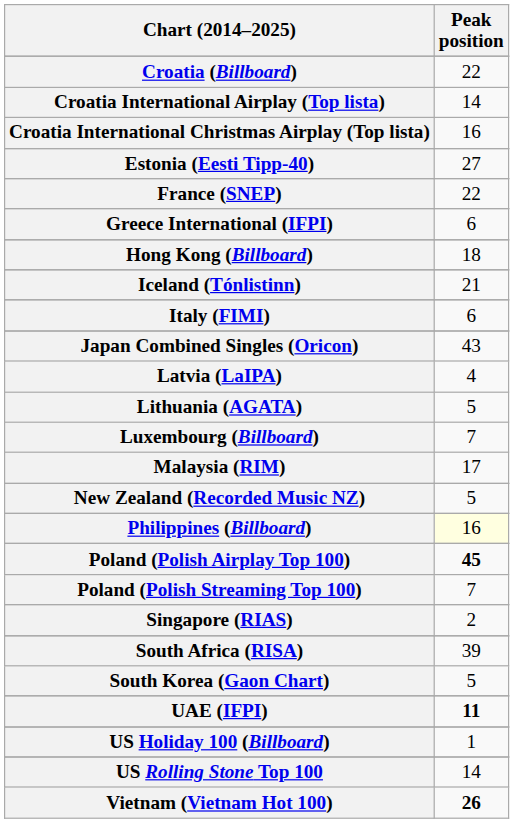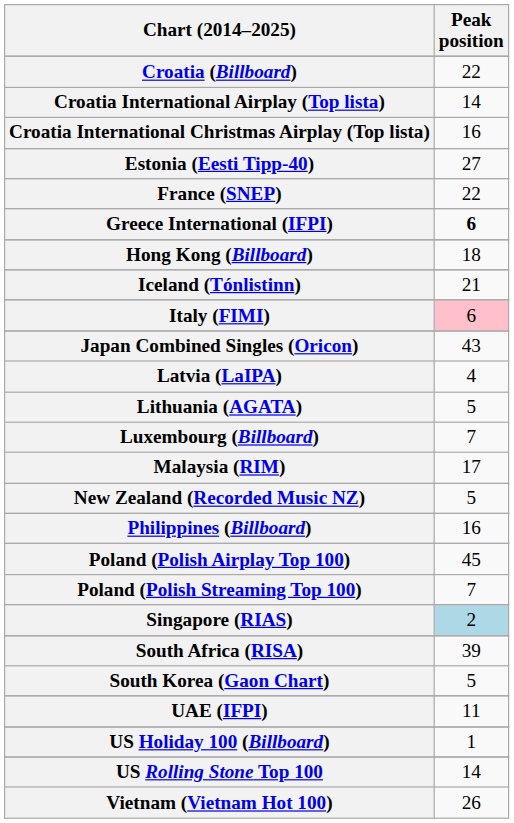(471, 224) normal -> (471, 224) bold
(471, 315) no background -> (471, 315) pink background
(471, 528) lightyellow background -> (471, 528) no background
(471, 558) bold -> (471, 558) normal
(471, 619) no background -> (471, 619) lightblue background
(471, 711) bold -> (471, 711) normal
(471, 802) bold -> (471, 802) normal
